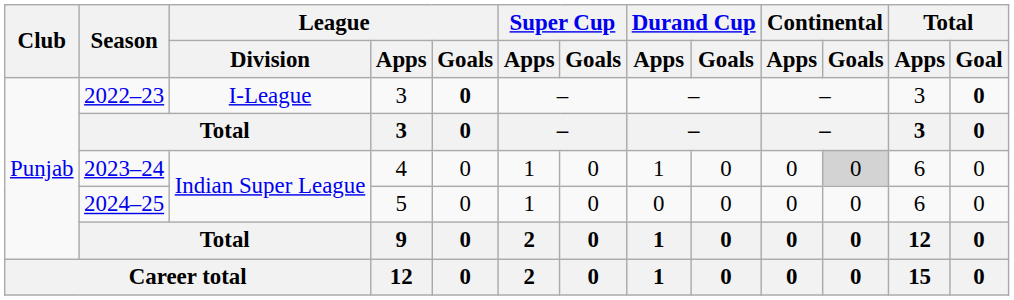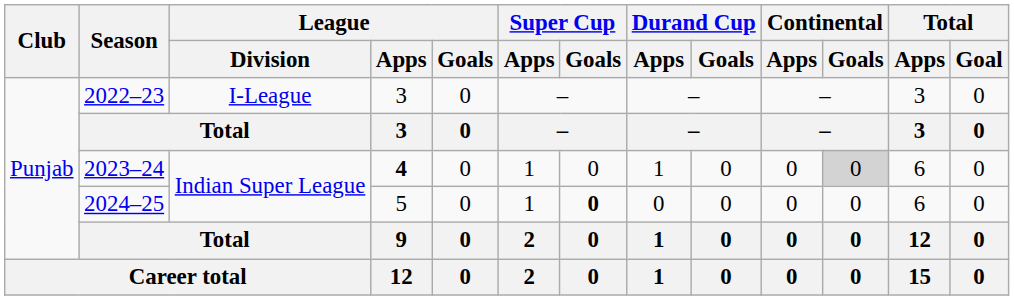(465, 95) bold -> (465, 95) normal
(979, 95) bold -> (979, 95) normal
(401, 167) normal -> (401, 167) bold
(593, 204) normal -> (593, 204) bold
